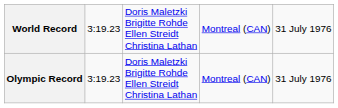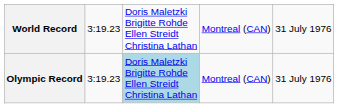(161, 78) no background -> (161, 78) lightblue background
